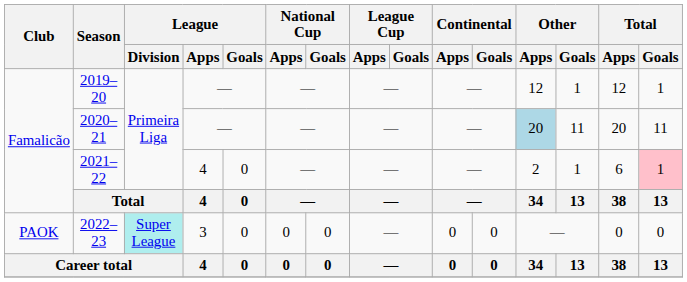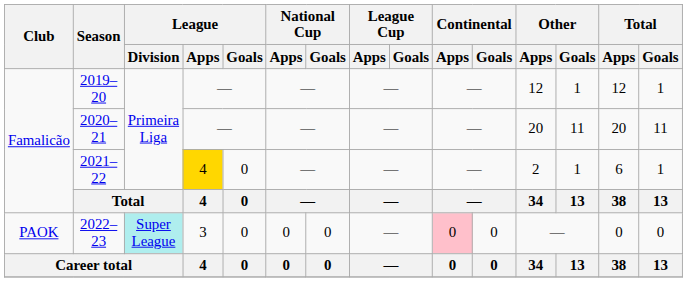(536, 128) lightblue background -> (536, 128) no background
(203, 169) no background -> (203, 169) gold background
(660, 169) pink background -> (660, 169) no background
(452, 233) no background -> (452, 233) pink background
